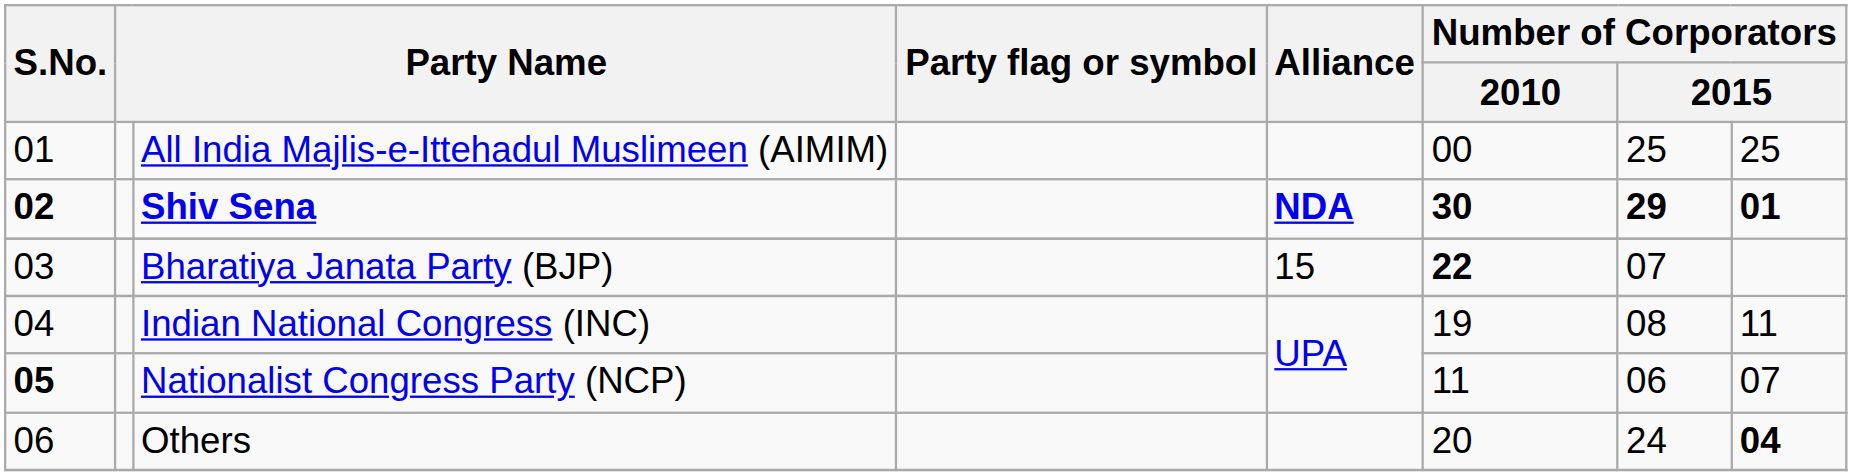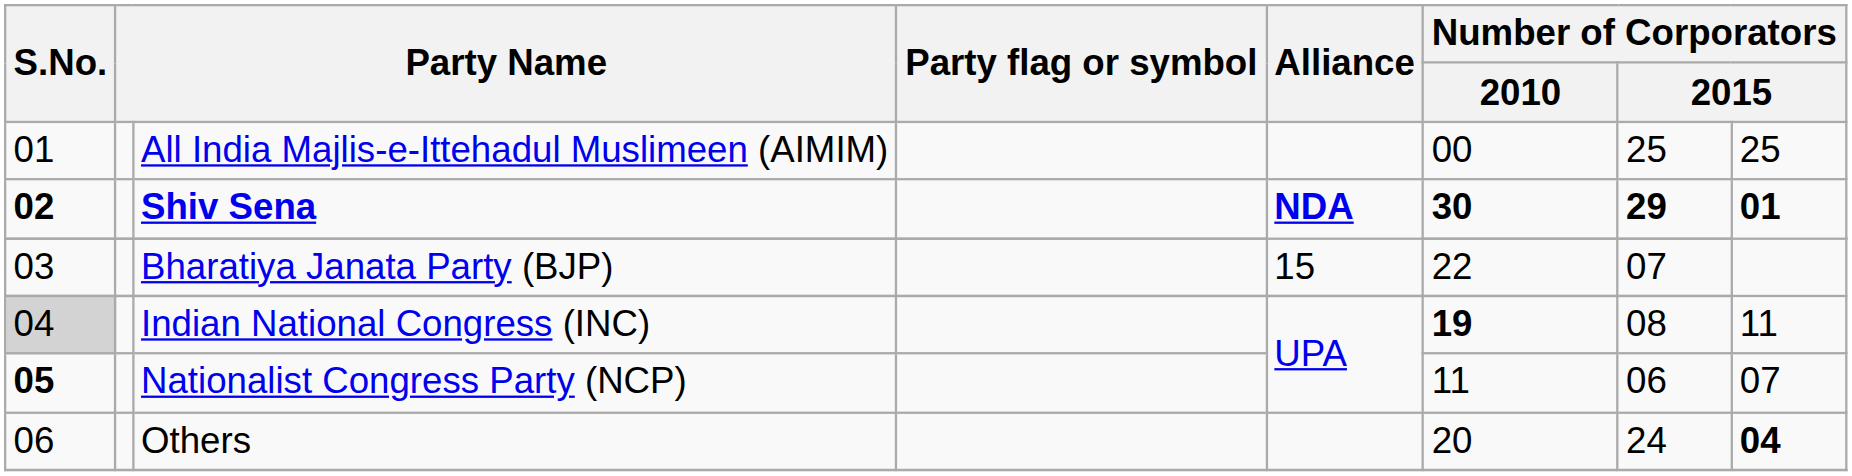(1452, 265) bold -> (1452, 265) normal
(34, 324) no background -> (34, 324) lightgrey background
(1452, 324) normal -> (1452, 324) bold
